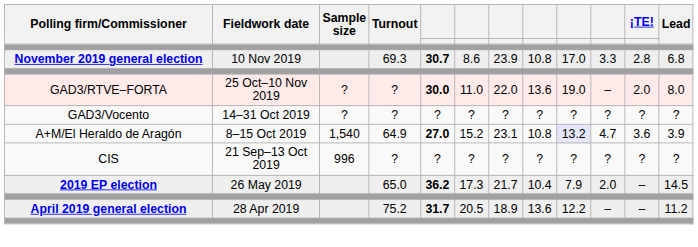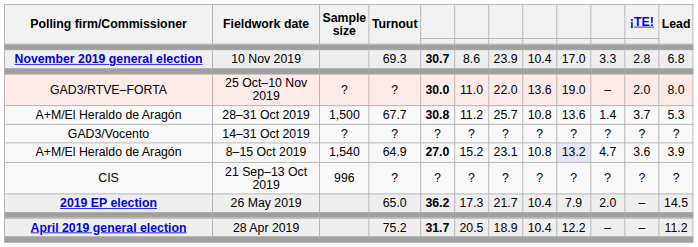(540, 59) 10.8 -> (540, 59) 10.4
+ row: (109, 115)
(540, 208) 13.6 -> (540, 227) 10.4
